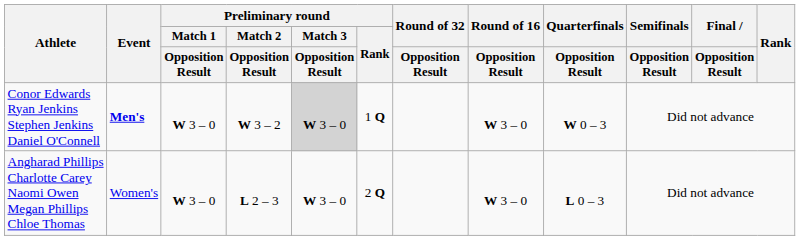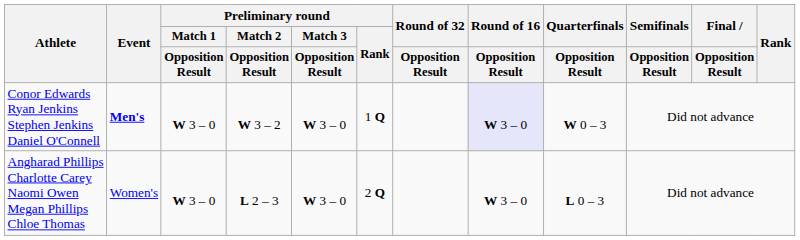(325, 125) lightgrey background -> (325, 125) no background
(506, 125) no background -> (506, 125) lavender background
